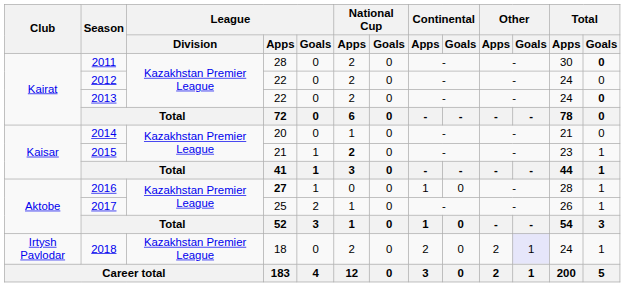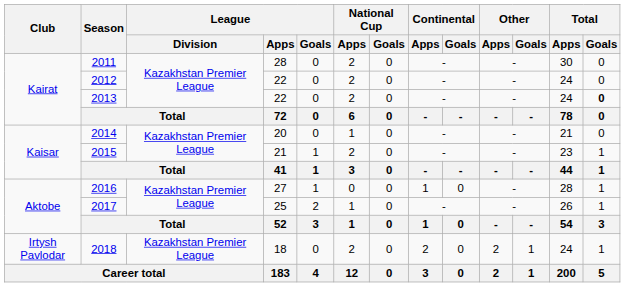(602, 62) bold -> (602, 62) normal
(352, 152) bold -> (352, 152) normal
(280, 188) bold -> (280, 188) normal
(531, 248) lavender background -> (531, 248) no background
